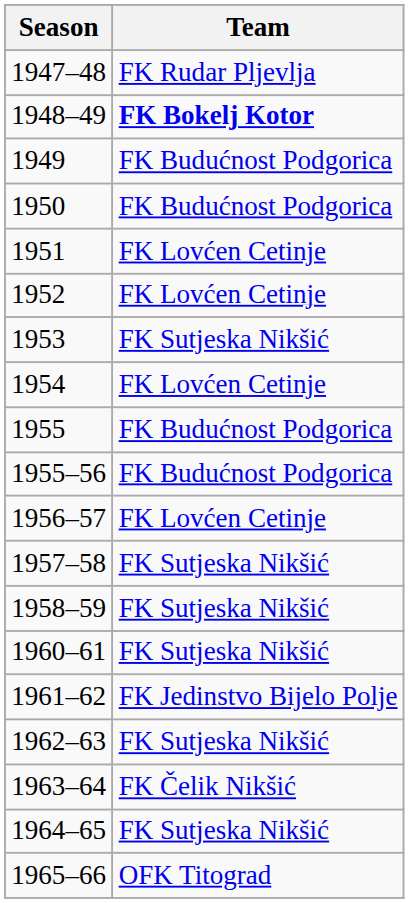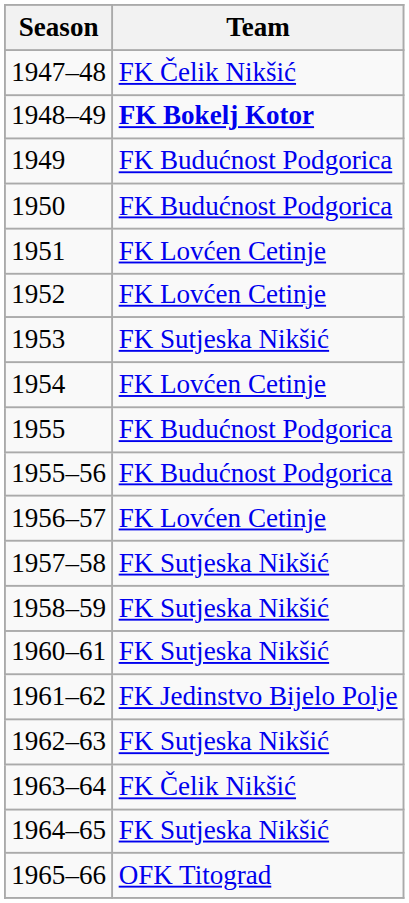(217, 71) FK Rudar Pljevlja -> (207, 71) FK Čelik Nikšić
